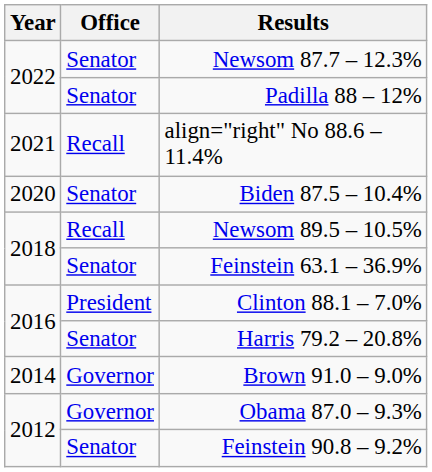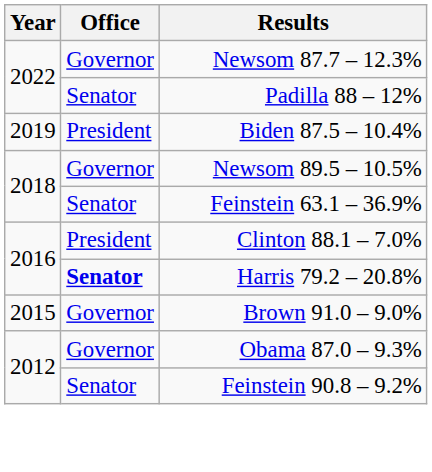(101, 58) Senator -> (110, 58) Governor
- row: (273, 144)
(33, 193) 2020 -> (33, 131) 2019
(101, 193) Senator -> (109, 131) President
(96, 229) Recall -> (110, 167) Governor
(101, 338) normal -> (104, 276) bold
(33, 374) 2014 -> (33, 312) 2015
